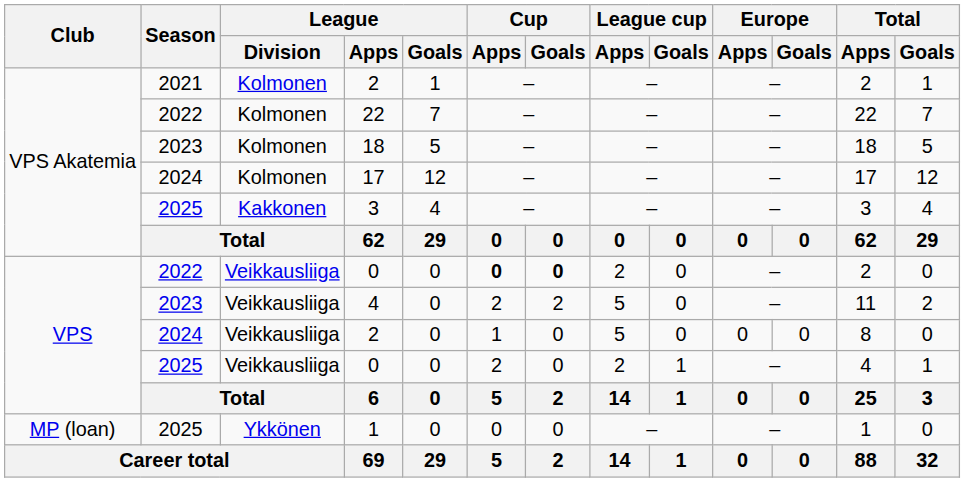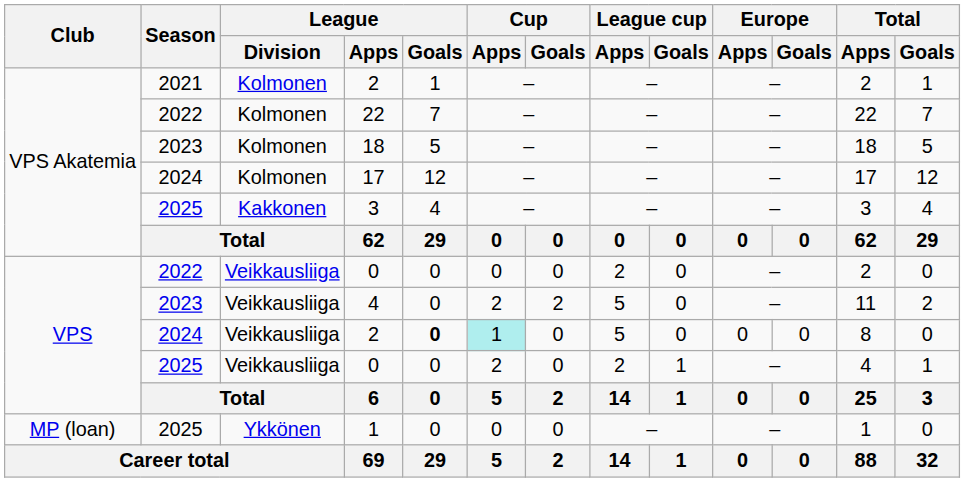(497, 271) bold -> (497, 271) normal
(558, 271) bold -> (558, 271) normal
(435, 334) normal -> (435, 334) bold
(497, 334) no background -> (497, 334) paleturquoise background
